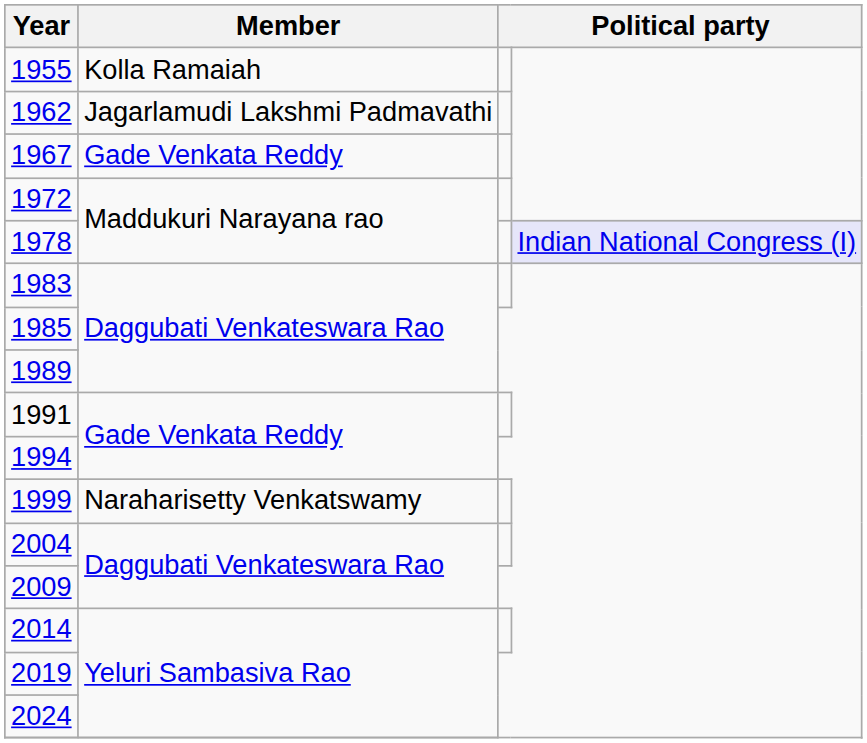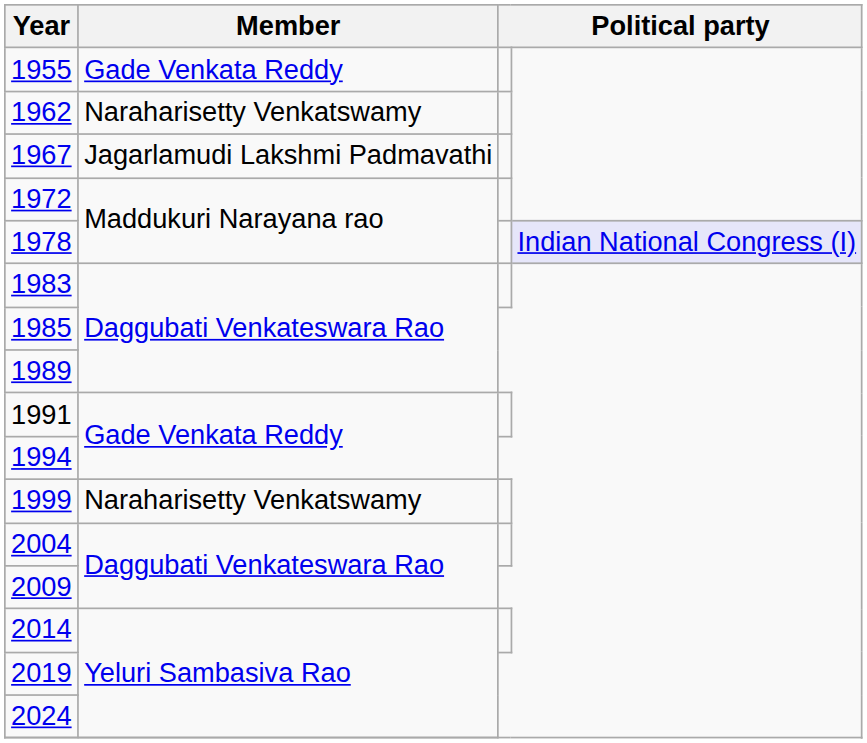(173, 69) Kolla Ramaiah -> (213, 69) Gade Venkata Reddy
(288, 112) Jagarlamudi Lakshmi Padmavathi -> (253, 112) Naraharisetty Venkatswamy
(213, 155) Gade Venkata Reddy -> (288, 155) Jagarlamudi Lakshmi Padmavathi
